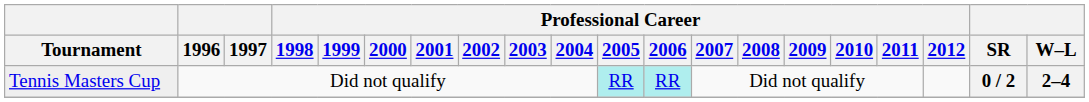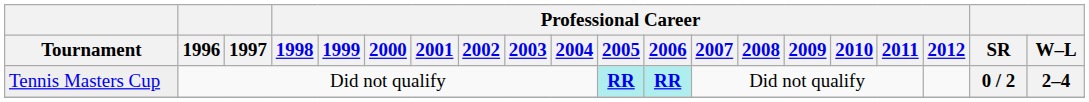(621, 80) normal -> (621, 80) bold
(668, 80) normal -> (668, 80) bold
